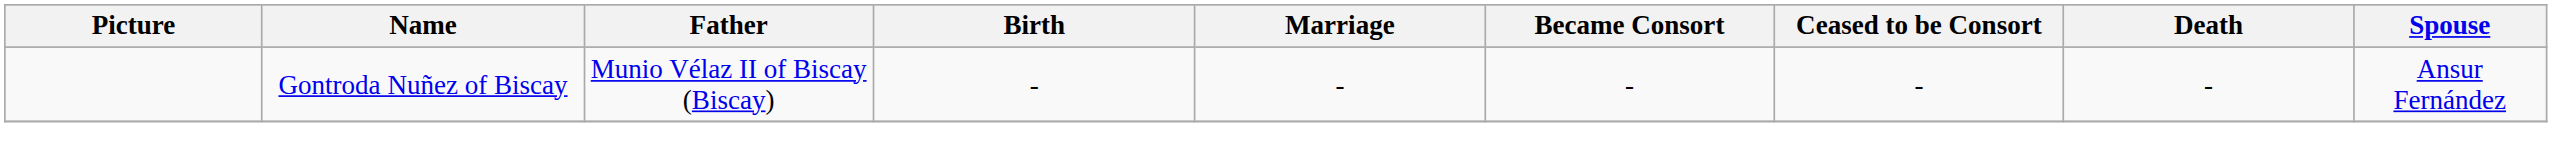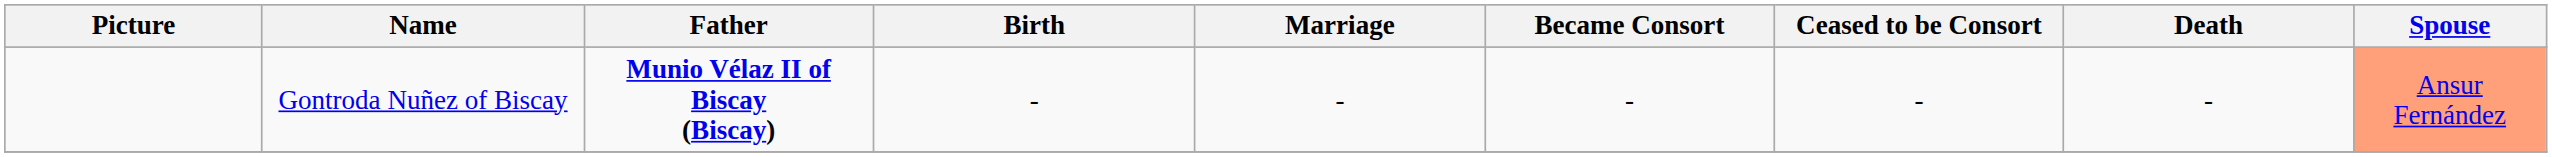(729, 84) normal -> (729, 99) bold
(2450, 84) no background -> (2450, 99) lightsalmon background
